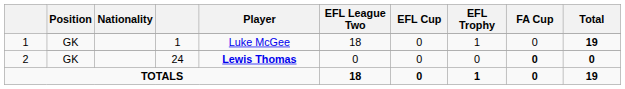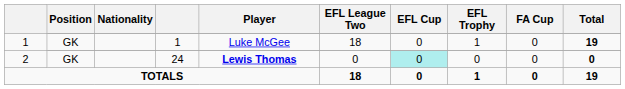(419, 59) no background -> (419, 59) paleturquoise background
(535, 59) bold -> (535, 59) normal
